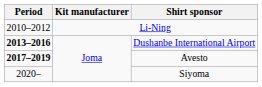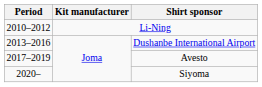(29, 43) bold -> (29, 43) normal
(29, 58) bold -> (29, 58) normal
